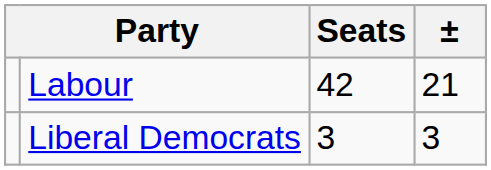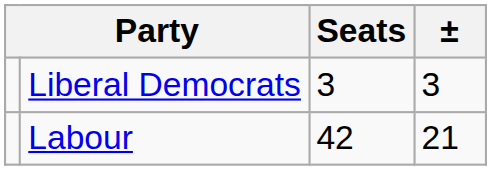rows swapped: (81, 84) <-> (165, 137)
